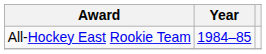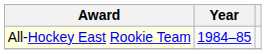(99, 37) no background -> (99, 37) lightyellow background
